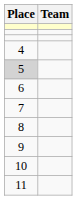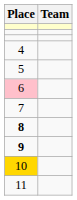(21, 69) lightgrey background -> (21, 69) no background
(21, 88) no background -> (21, 88) pink background
(21, 127) normal -> (21, 127) bold
(21, 146) normal -> (21, 146) bold
(21, 165) no background -> (21, 165) gold background
